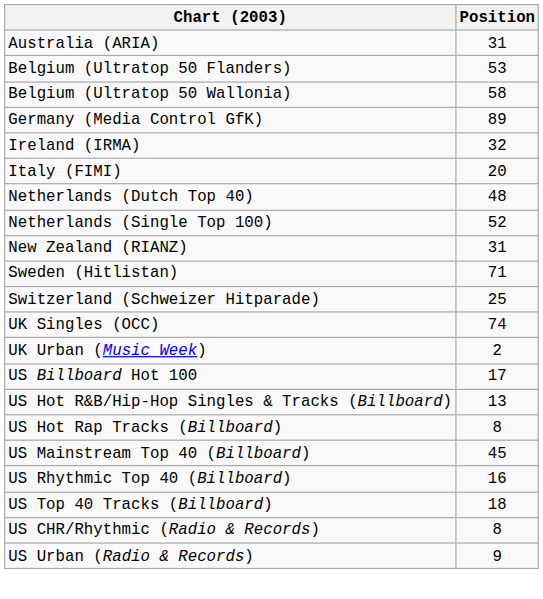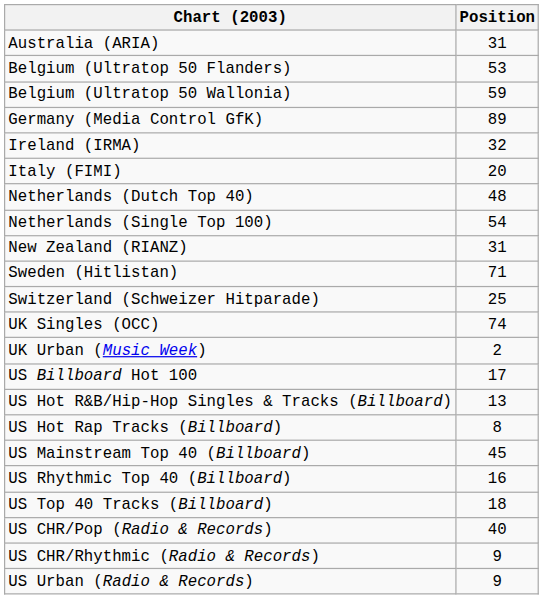(497, 94) 58 -> (497, 94) 59
(497, 223) 52 -> (497, 223) 54
+ row: (141, 530)
(497, 530) 8 -> (497, 556) 9
